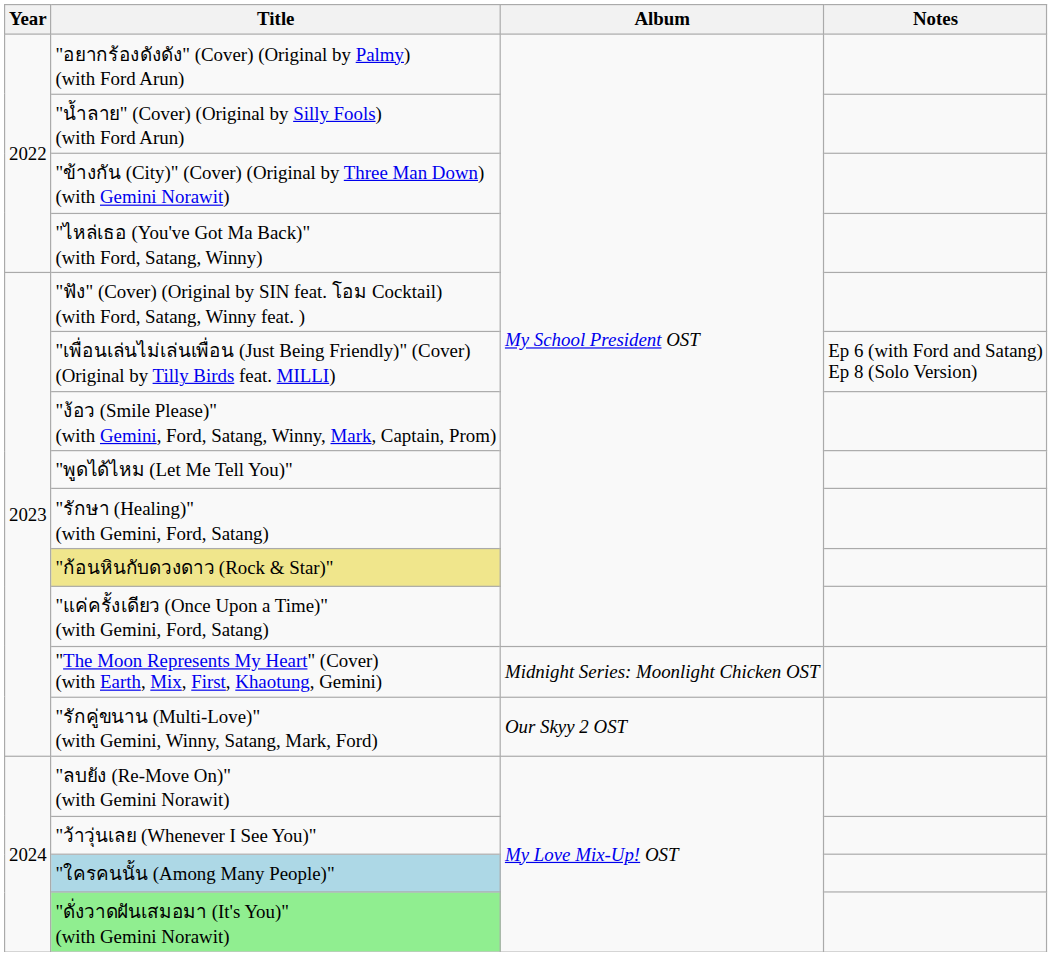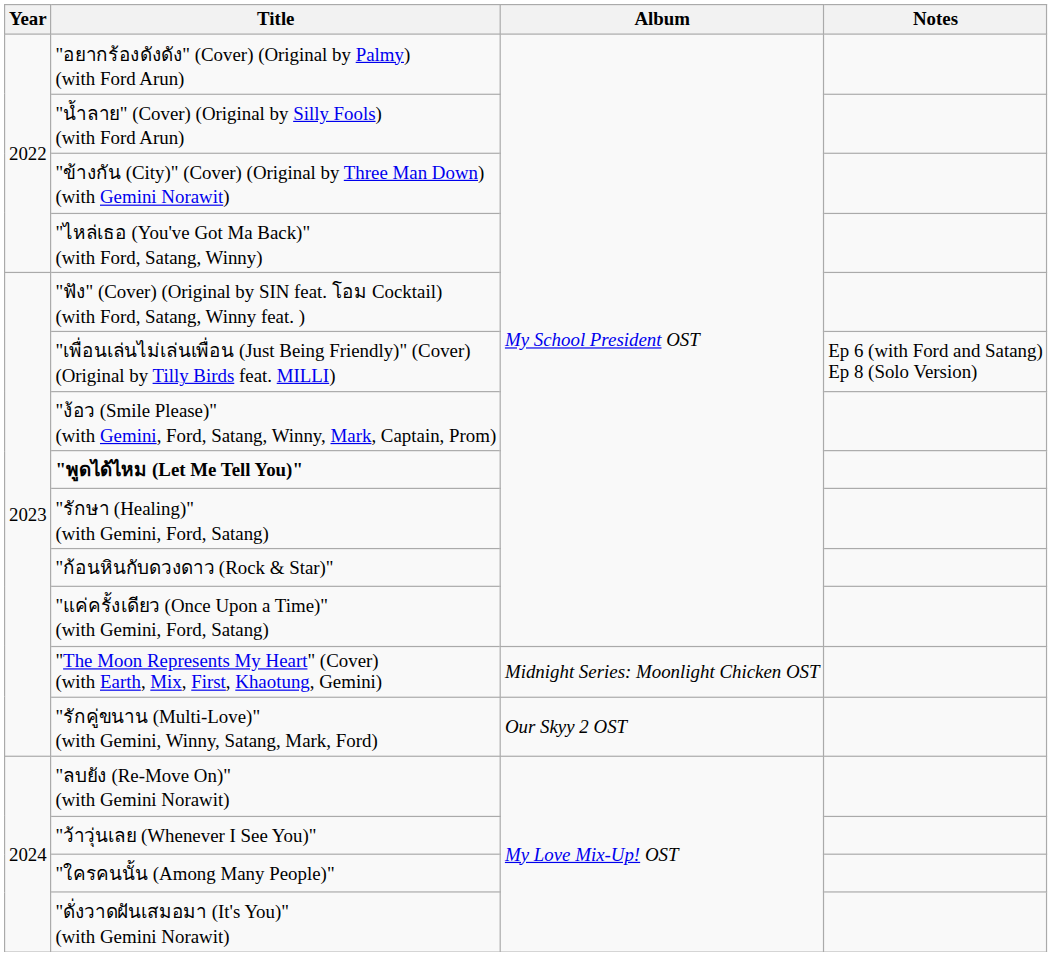(174, 470) normal -> (179, 470) bold
(194, 567) khaki background -> (194, 567) no background
(195, 873) lightblue background -> (195, 873) no background
(172, 924) lightgreen background -> (172, 924) no background
